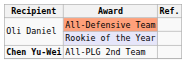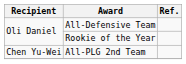(110, 25) lightsalmon background -> (110, 25) no background
(110, 38) lavender background -> (110, 38) no background
(34, 52) bold -> (34, 52) normal
